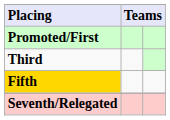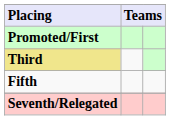(25, 59) no background -> (25, 59) khaki background
(22, 81) gold background -> (22, 81) no background
